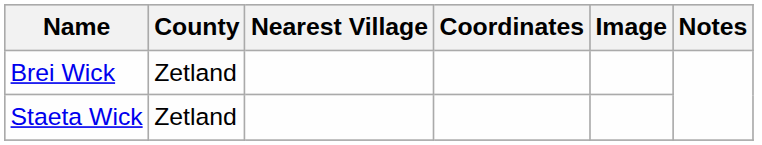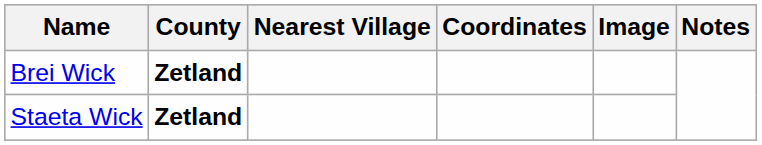(195, 71) normal -> (198, 71) bold
(195, 116) normal -> (198, 116) bold
